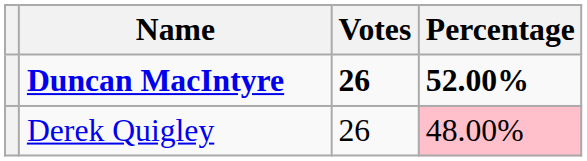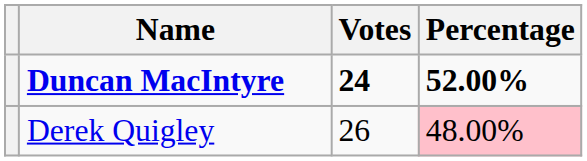(354, 79) 26 -> (354, 79) 24
